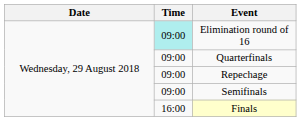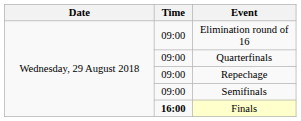(173, 35) paleturquoise background -> (173, 35) no background
(173, 108) normal -> (173, 108) bold
